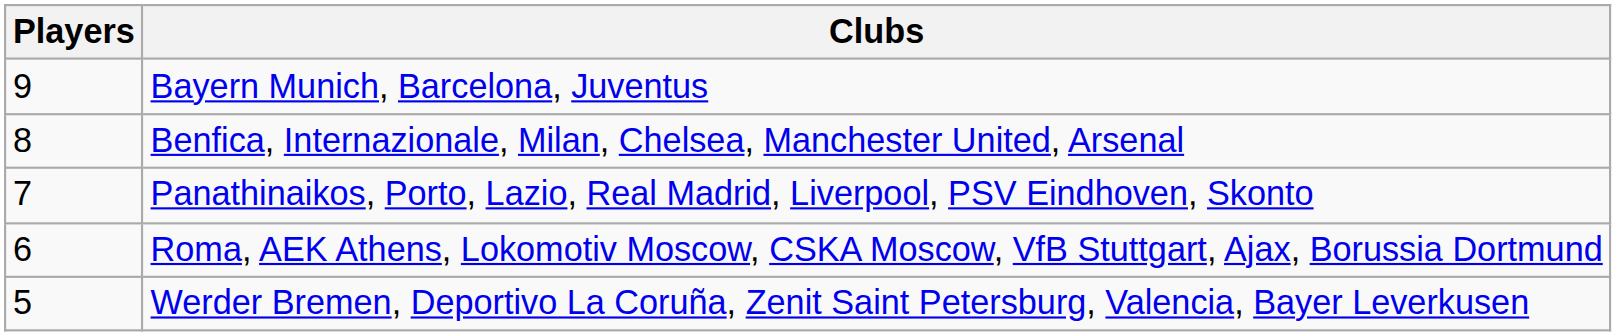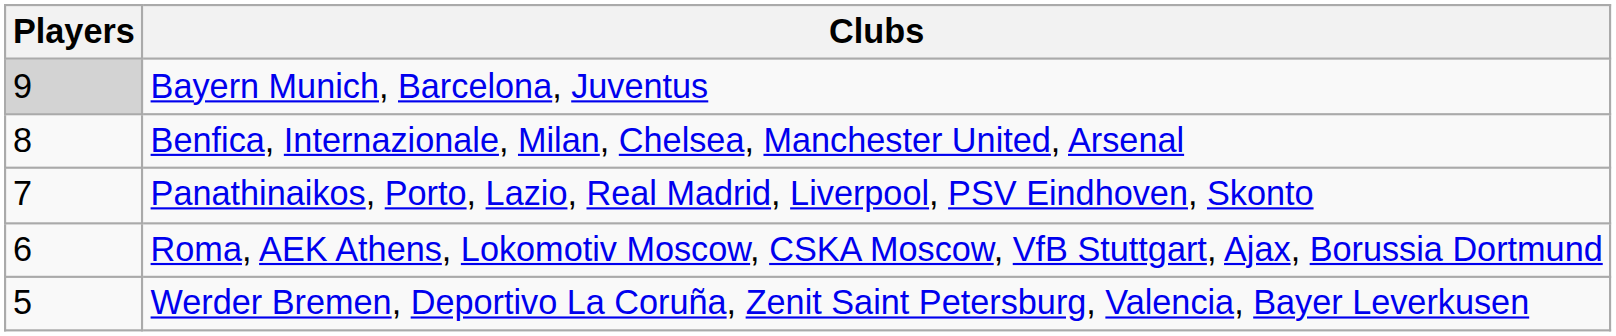(22, 85) no background -> (22, 85) lightgrey background
